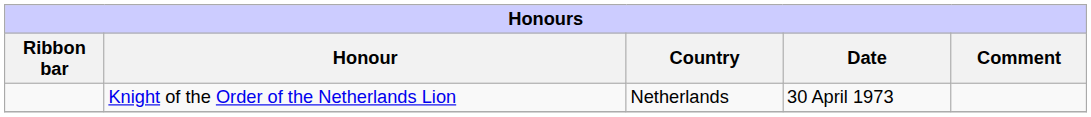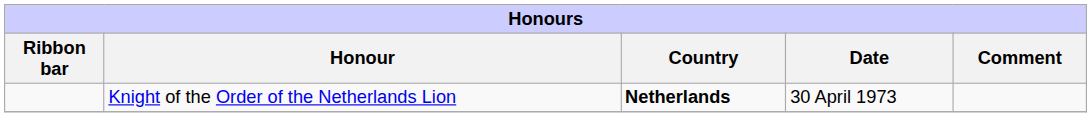(680, 97) normal -> (678, 97) bold
